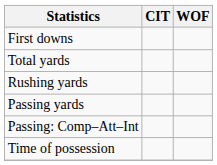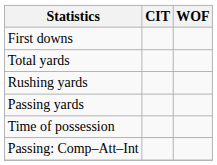rows swapped: (73, 126) <-> (61, 148)
